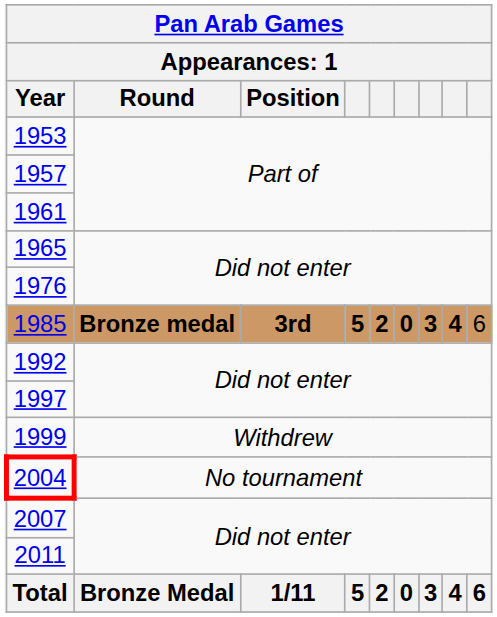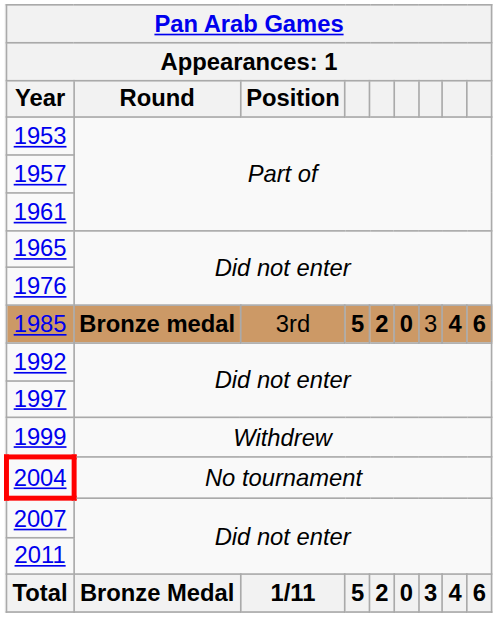(293, 324) bold -> (293, 324) normal
(431, 324) bold -> (431, 324) normal
(479, 324) normal -> (479, 324) bold
